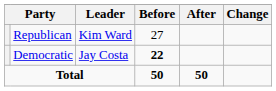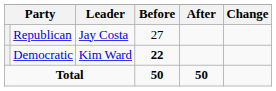(105, 34) Kim Ward -> (104, 34) Jay Costa
(104, 55) Jay Costa -> (105, 55) Kim Ward
